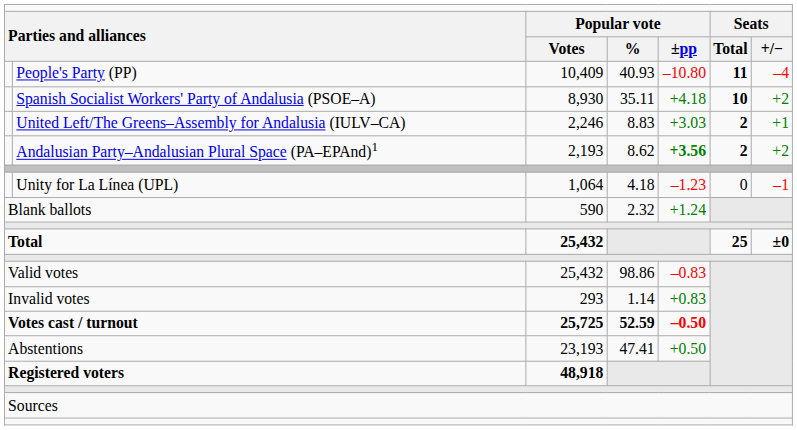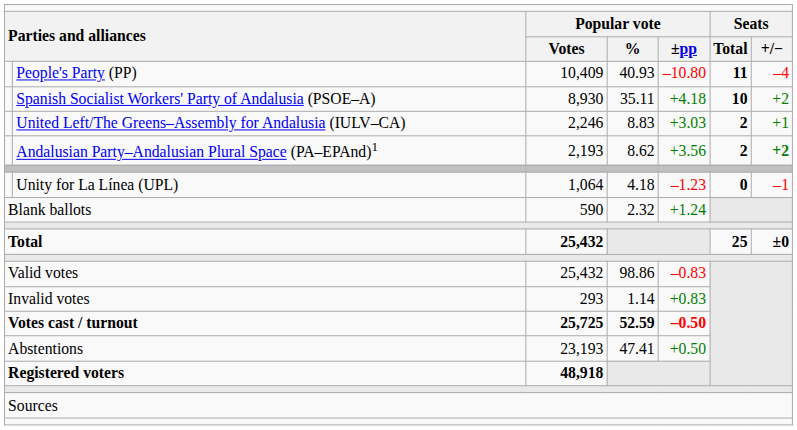(688, 150) bold -> (688, 150) normal
(781, 150) normal -> (781, 150) bold
(744, 184) normal -> (744, 184) bold
